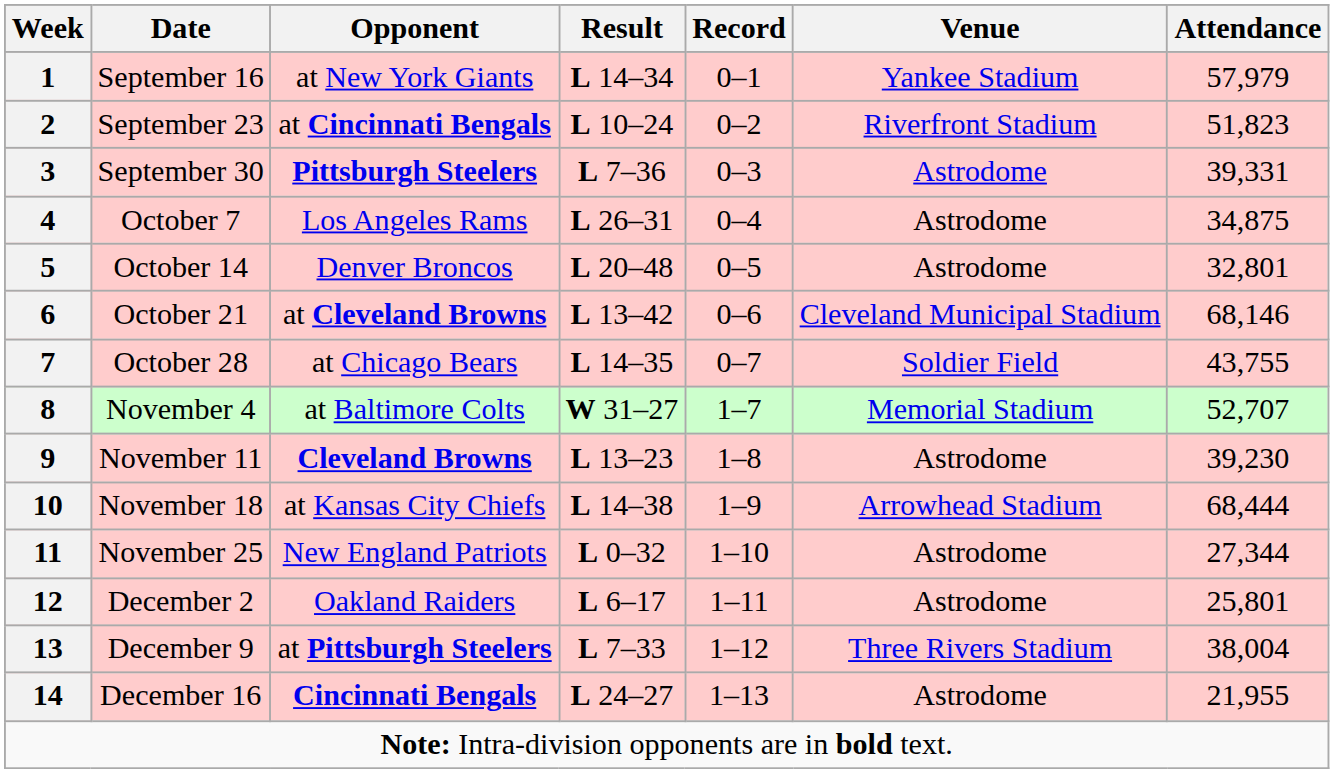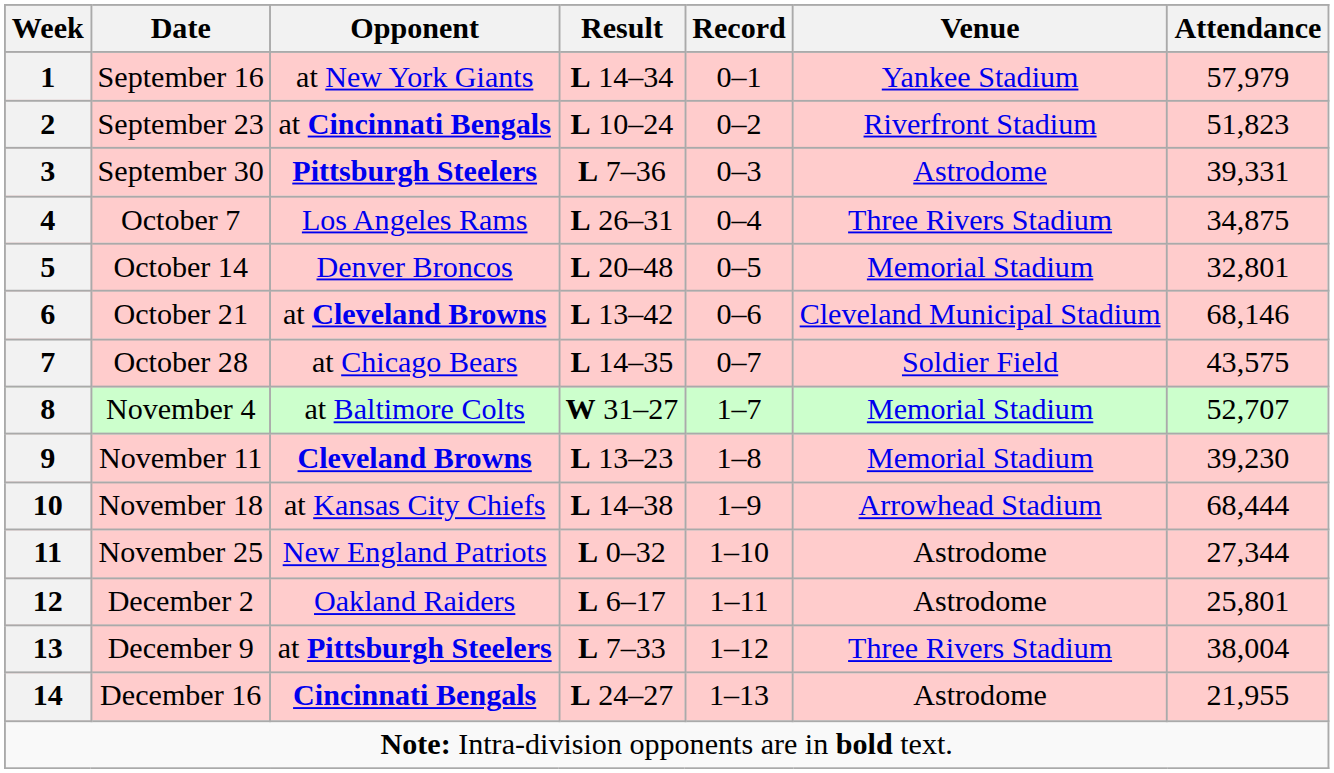(980, 219) Astrodome -> (980, 219) Three Rivers Stadium
(980, 266) Astrodome -> (980, 266) Memorial Stadium
(1248, 362) 43,755 -> (1248, 362) 43,575
(980, 457) Astrodome -> (980, 457) Memorial Stadium
